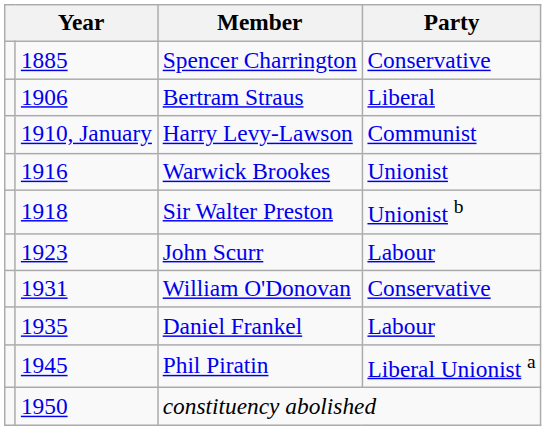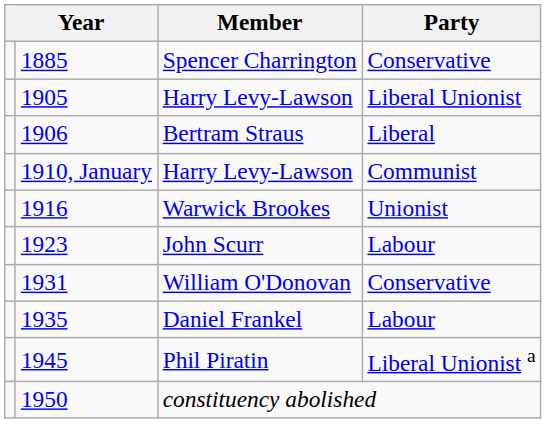+ row: (44, 97)
- row: (44, 211)
